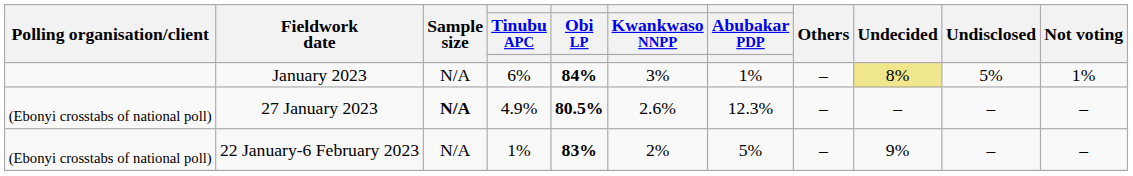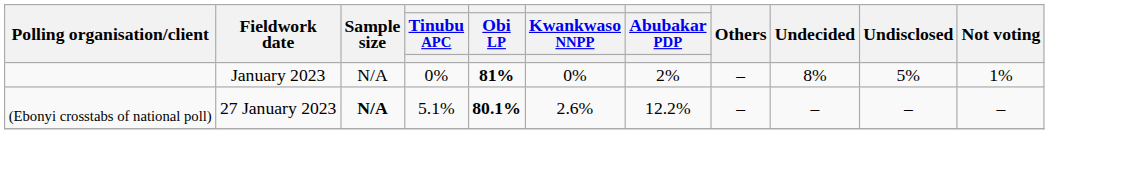(519, 75) 6% -> (436, 75) 0%
(579, 75) 84% -> (497, 75) 81%
(658, 75) 3% -> (575, 75) 0%
(751, 75) 1% -> (668, 75) 2%
(898, 75) khaki background -> (815, 75) no background
(519, 108) 4.9% -> (436, 108) 5.1%
(579, 108) 80.5% -> (497, 108) 80.1%
(751, 108) 12.3% -> (668, 108) 12.2%
- row: (319, 150)
